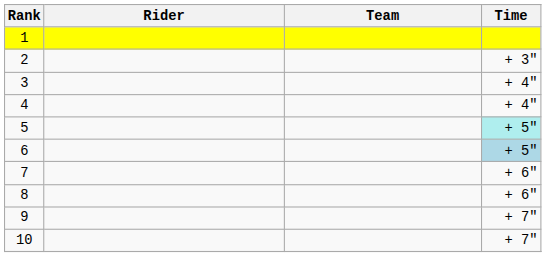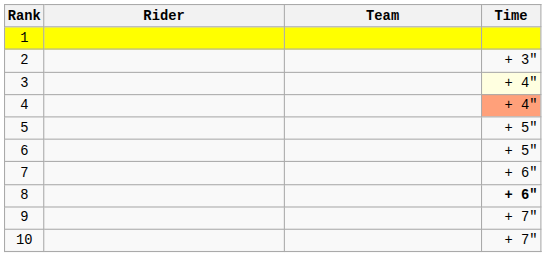(521, 83) no background -> (521, 83) lightyellow background
(521, 106) no background -> (521, 106) lightsalmon background
(521, 128) paleturquoise background -> (521, 128) no background
(521, 151) lightblue background -> (521, 151) no background
(521, 195) normal -> (521, 195) bold
